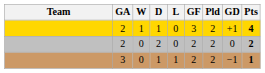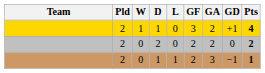columns swapped: (213, 12) <-> (123, 12)
